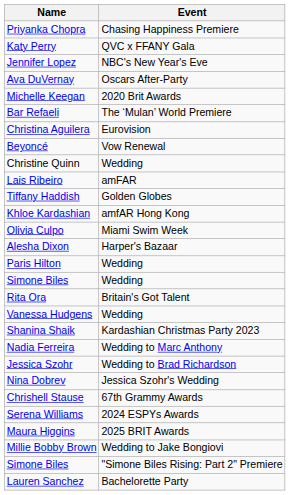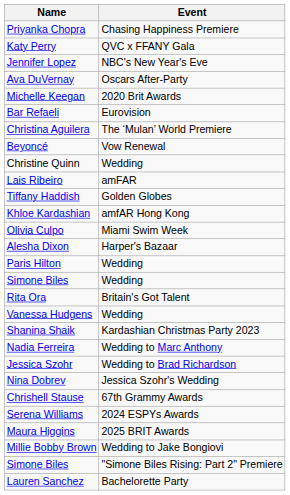(167, 113) The ‘Mulan’ World Premiere -> (126, 113) Eurovision
(126, 130) Eurovision -> (167, 130) The ‘Mulan’ World Premiere
